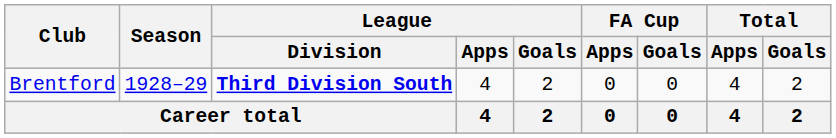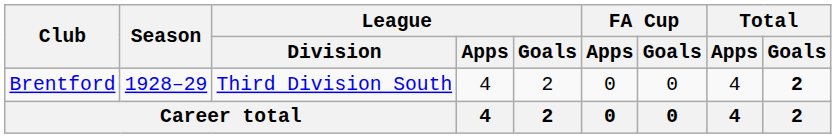(334, 85) bold -> (334, 85) normal
(797, 85) normal -> (797, 85) bold
